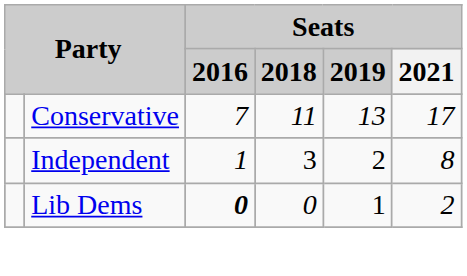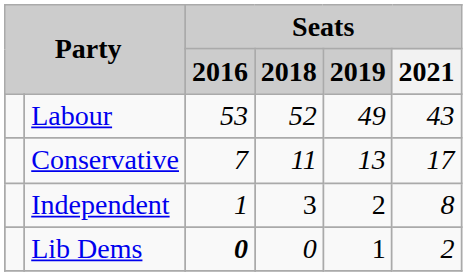+ row: (72, 115)
